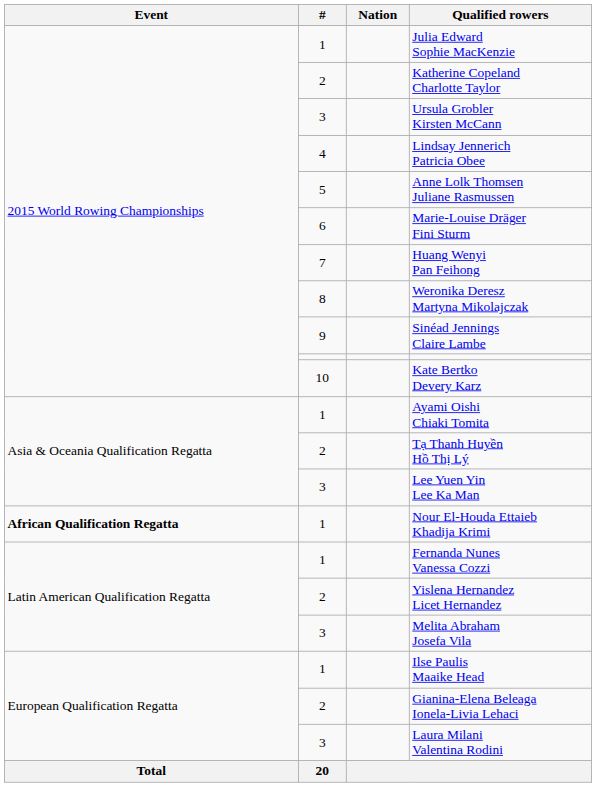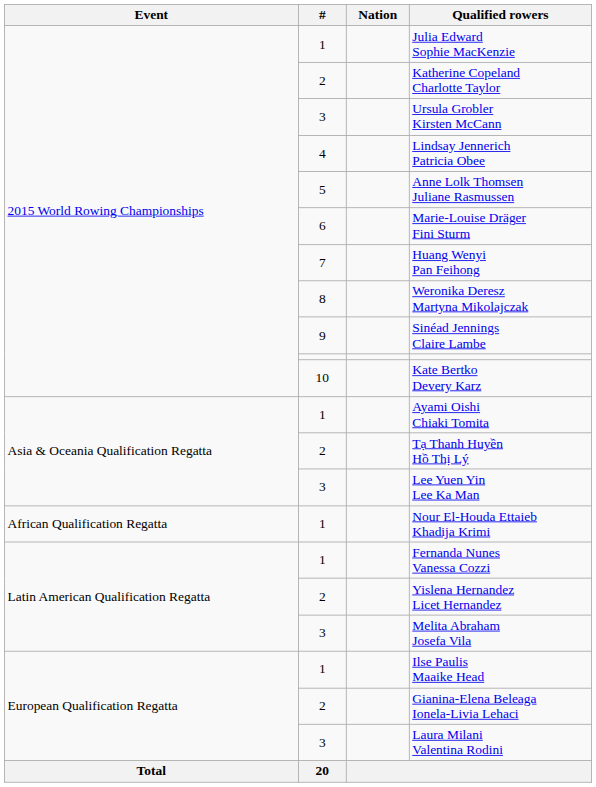(93, 523) bold -> (87, 523) normal
